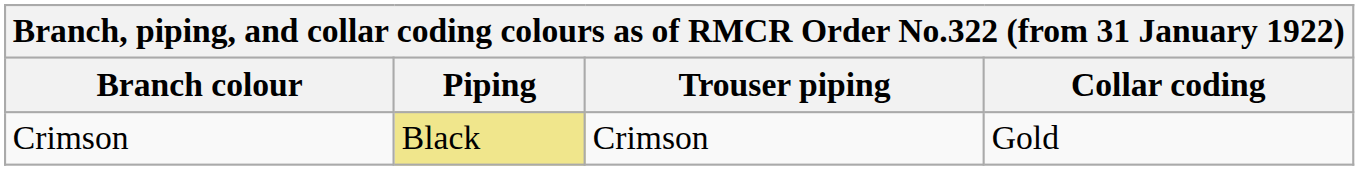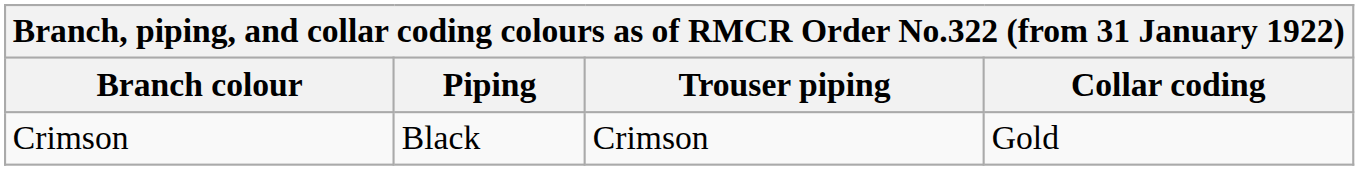(441, 137) khaki background -> (441, 137) no background
